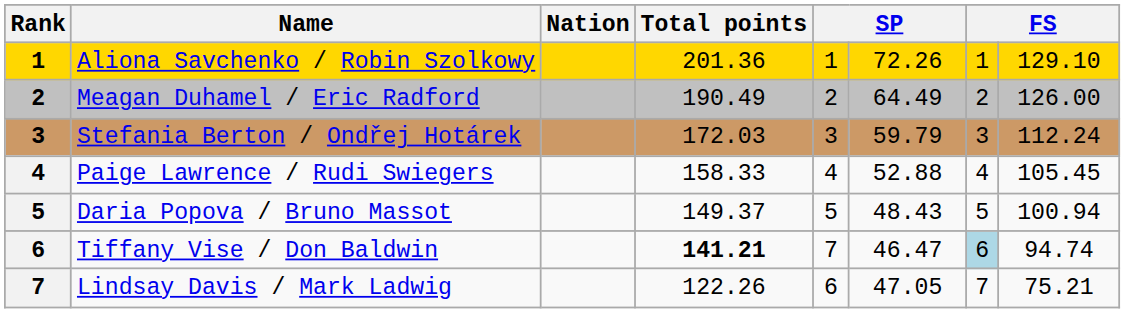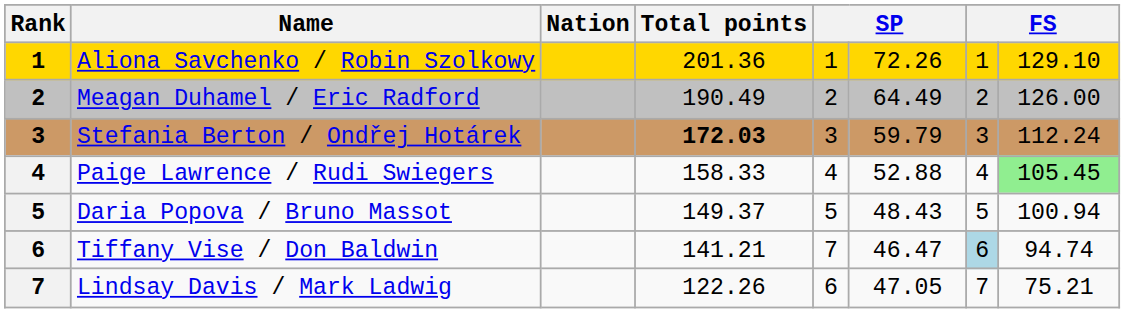(724, 137) normal -> (724, 137) bold
(1059, 175) no background -> (1059, 175) lightgreen background
(724, 250) bold -> (724, 250) normal
